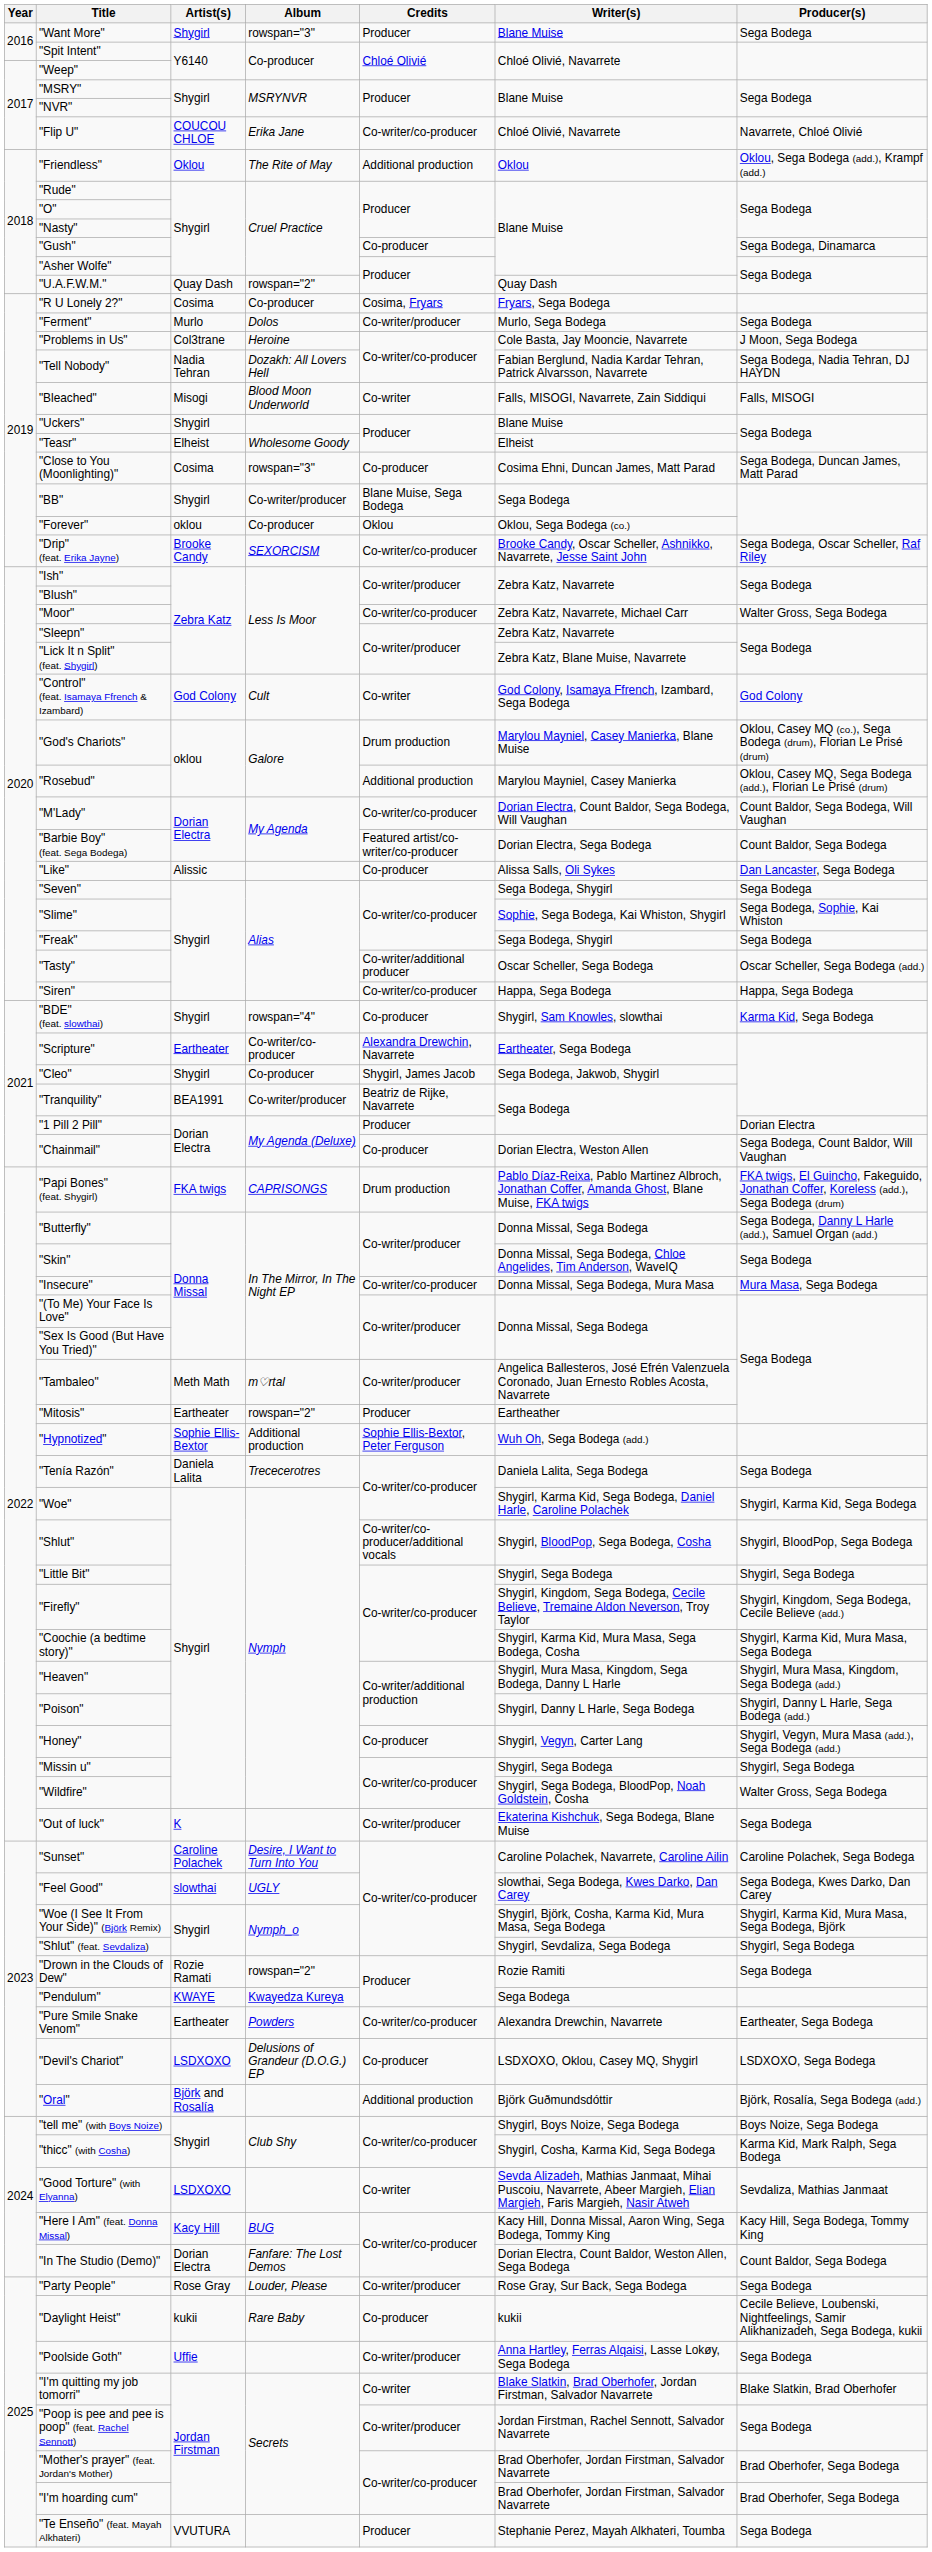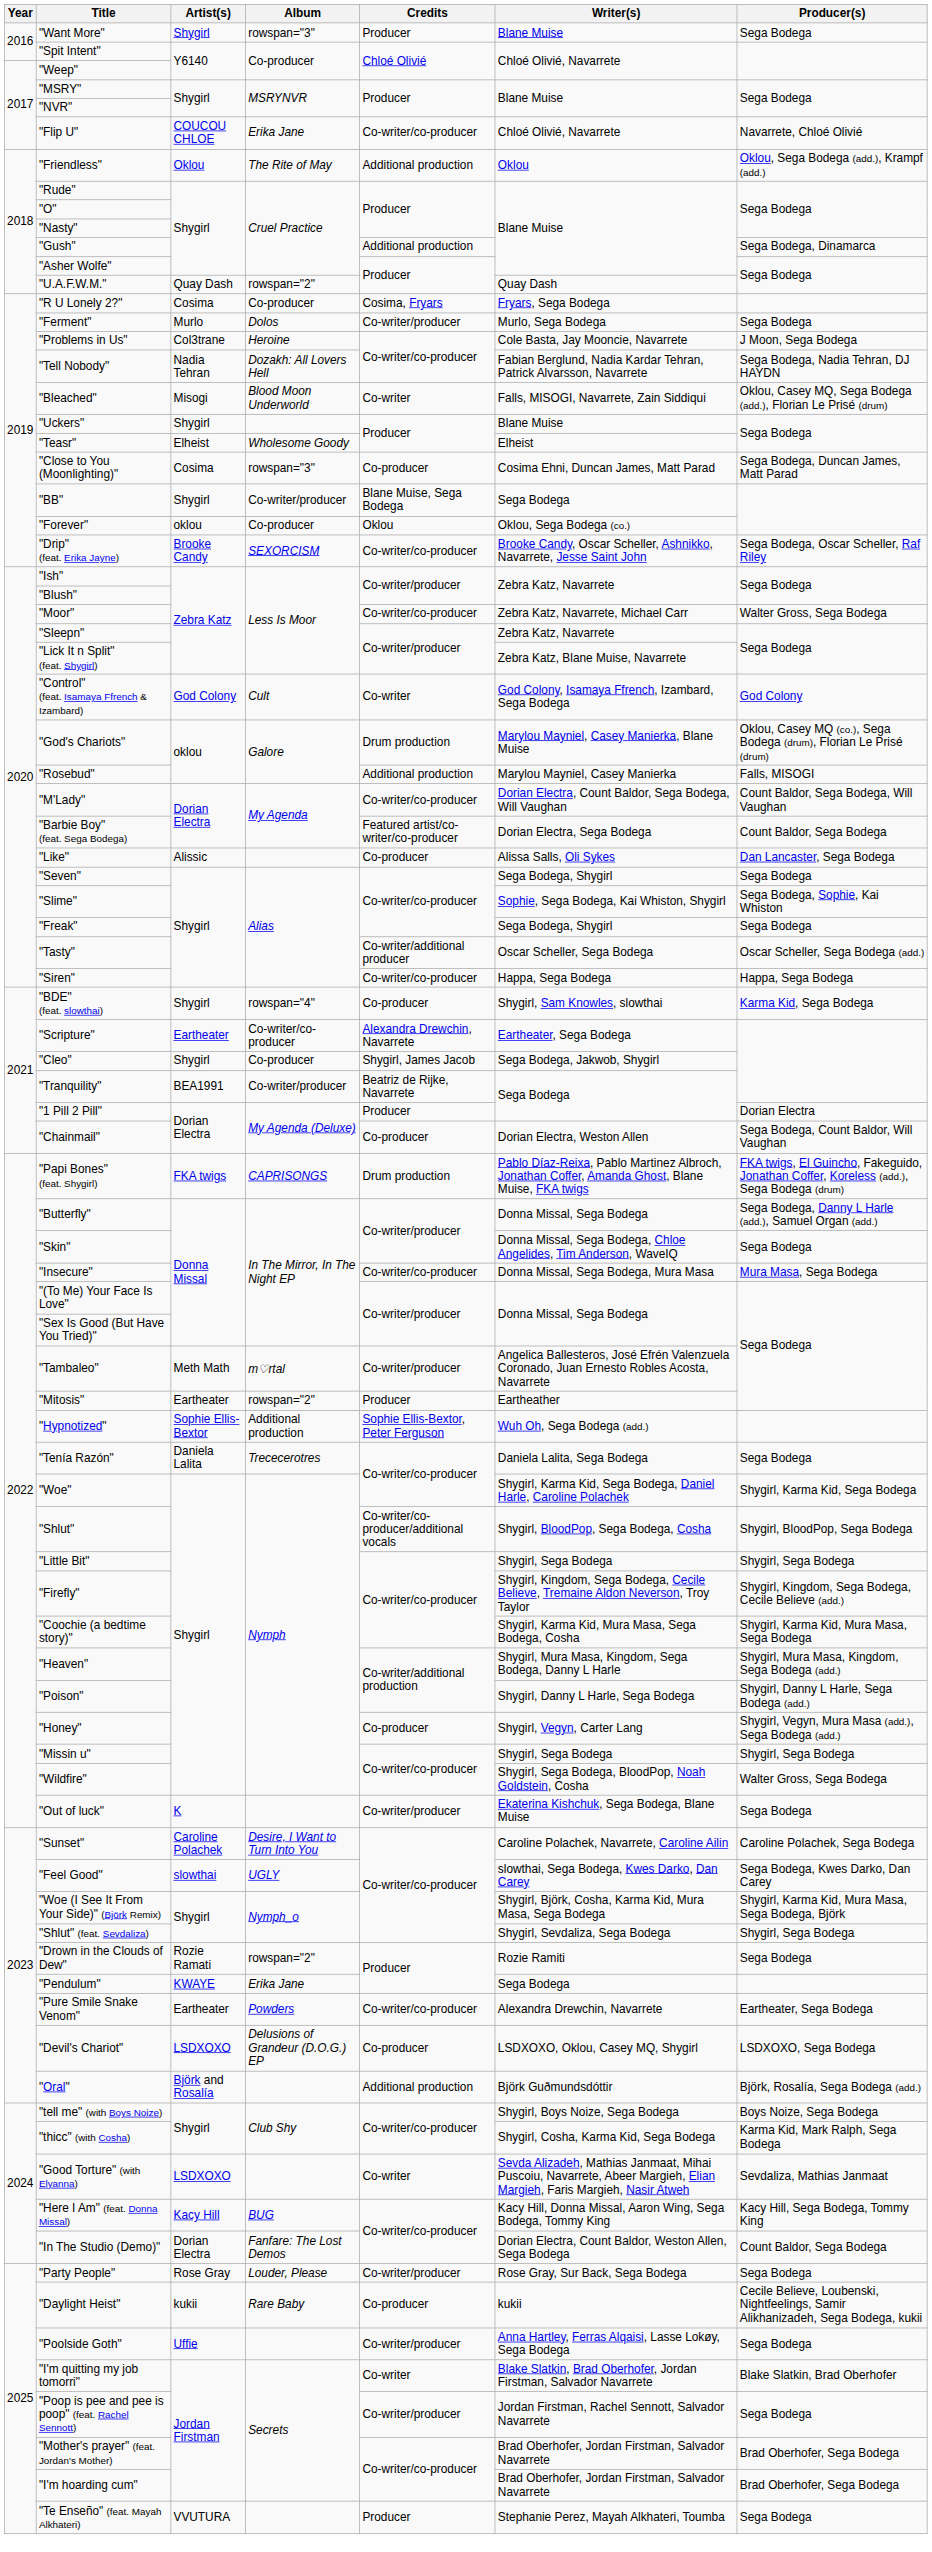(395, 247) Co-producer -> (418, 247) Additional production
(777, 398) Falls, MISOGI -> (826, 398) Oklou, Casey MQ, Sega Bodega (add.), Florian Le Prisé (drum)
(826, 781) Oklou, Casey MQ, Sega Bodega (add.), Florian Le Prisé (drum) -> (777, 774) Falls, MISOGI
(296, 1997) Kwayedza Kureya -> (276, 1984) Erika Jane
